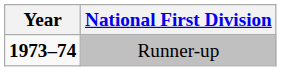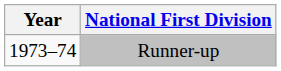(43, 50) bold -> (43, 50) normal
